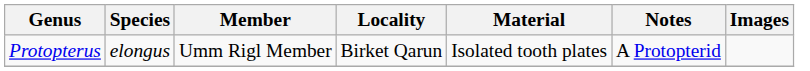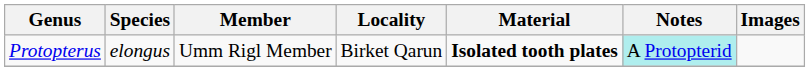(529, 50) normal -> (534, 50) bold
(668, 50) no background -> (679, 50) paleturquoise background
